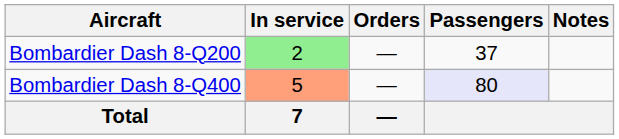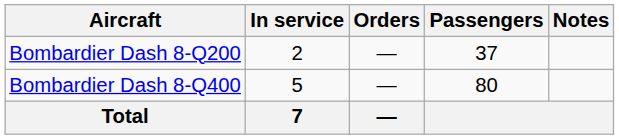(297, 52) lightgreen background -> (297, 52) no background
(297, 85) lightsalmon background -> (297, 85) no background
(486, 85) lavender background -> (486, 85) no background
